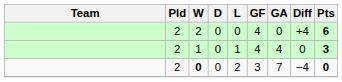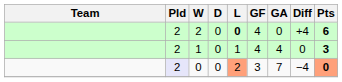(237, 31) normal -> (237, 31) bold
(177, 67) no background -> (177, 67) lavender background
(198, 67) bold -> (198, 67) normal
(237, 67) no background -> (237, 67) lightsalmon background
(326, 67) no background -> (326, 67) lightsalmon background
